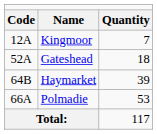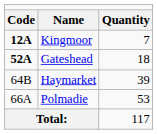(21, 39) normal -> (21, 39) bold
(21, 59) normal -> (21, 59) bold
